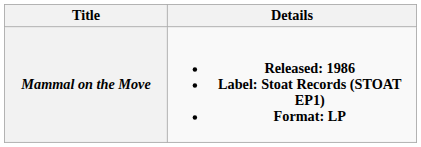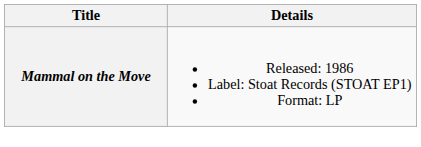(292, 93) bold -> (292, 85) normal
